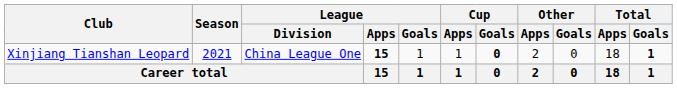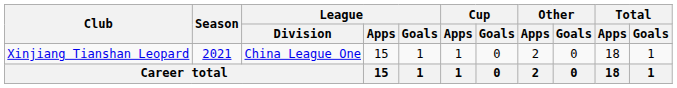(381, 54) bold -> (381, 54) normal
(497, 54) bold -> (497, 54) normal
(651, 54) bold -> (651, 54) normal
